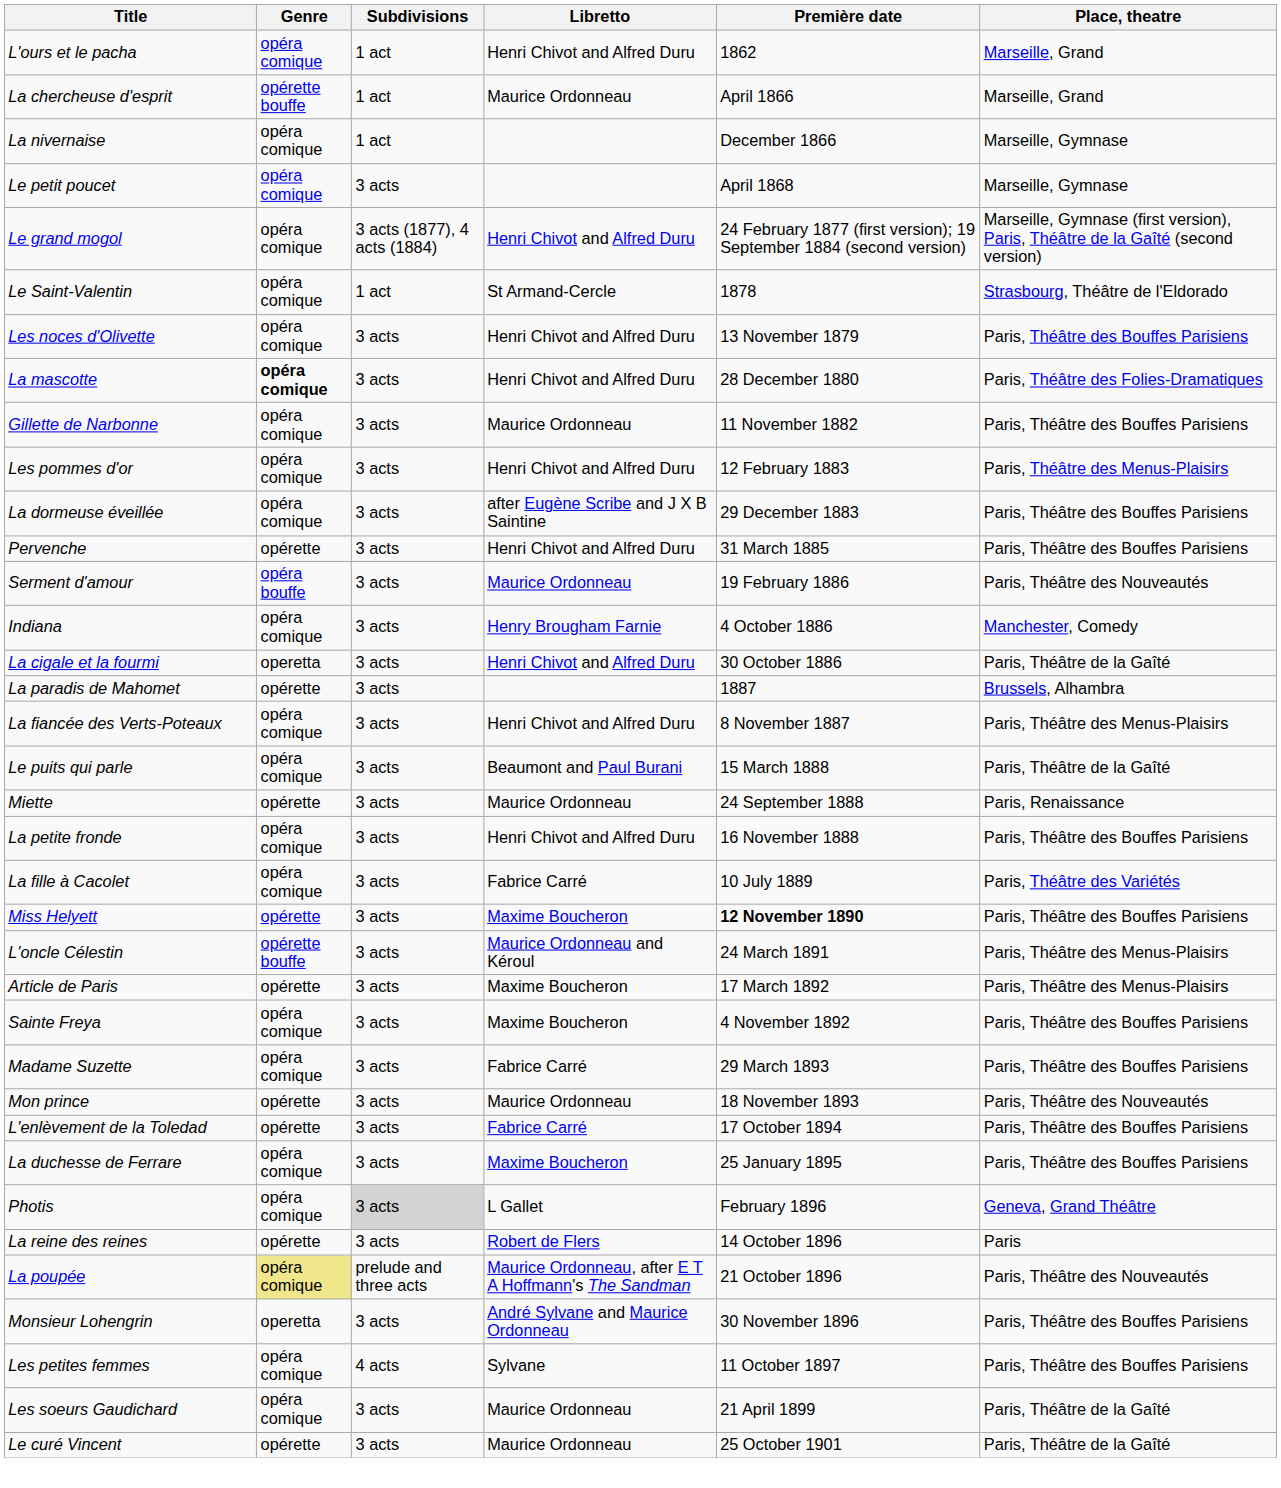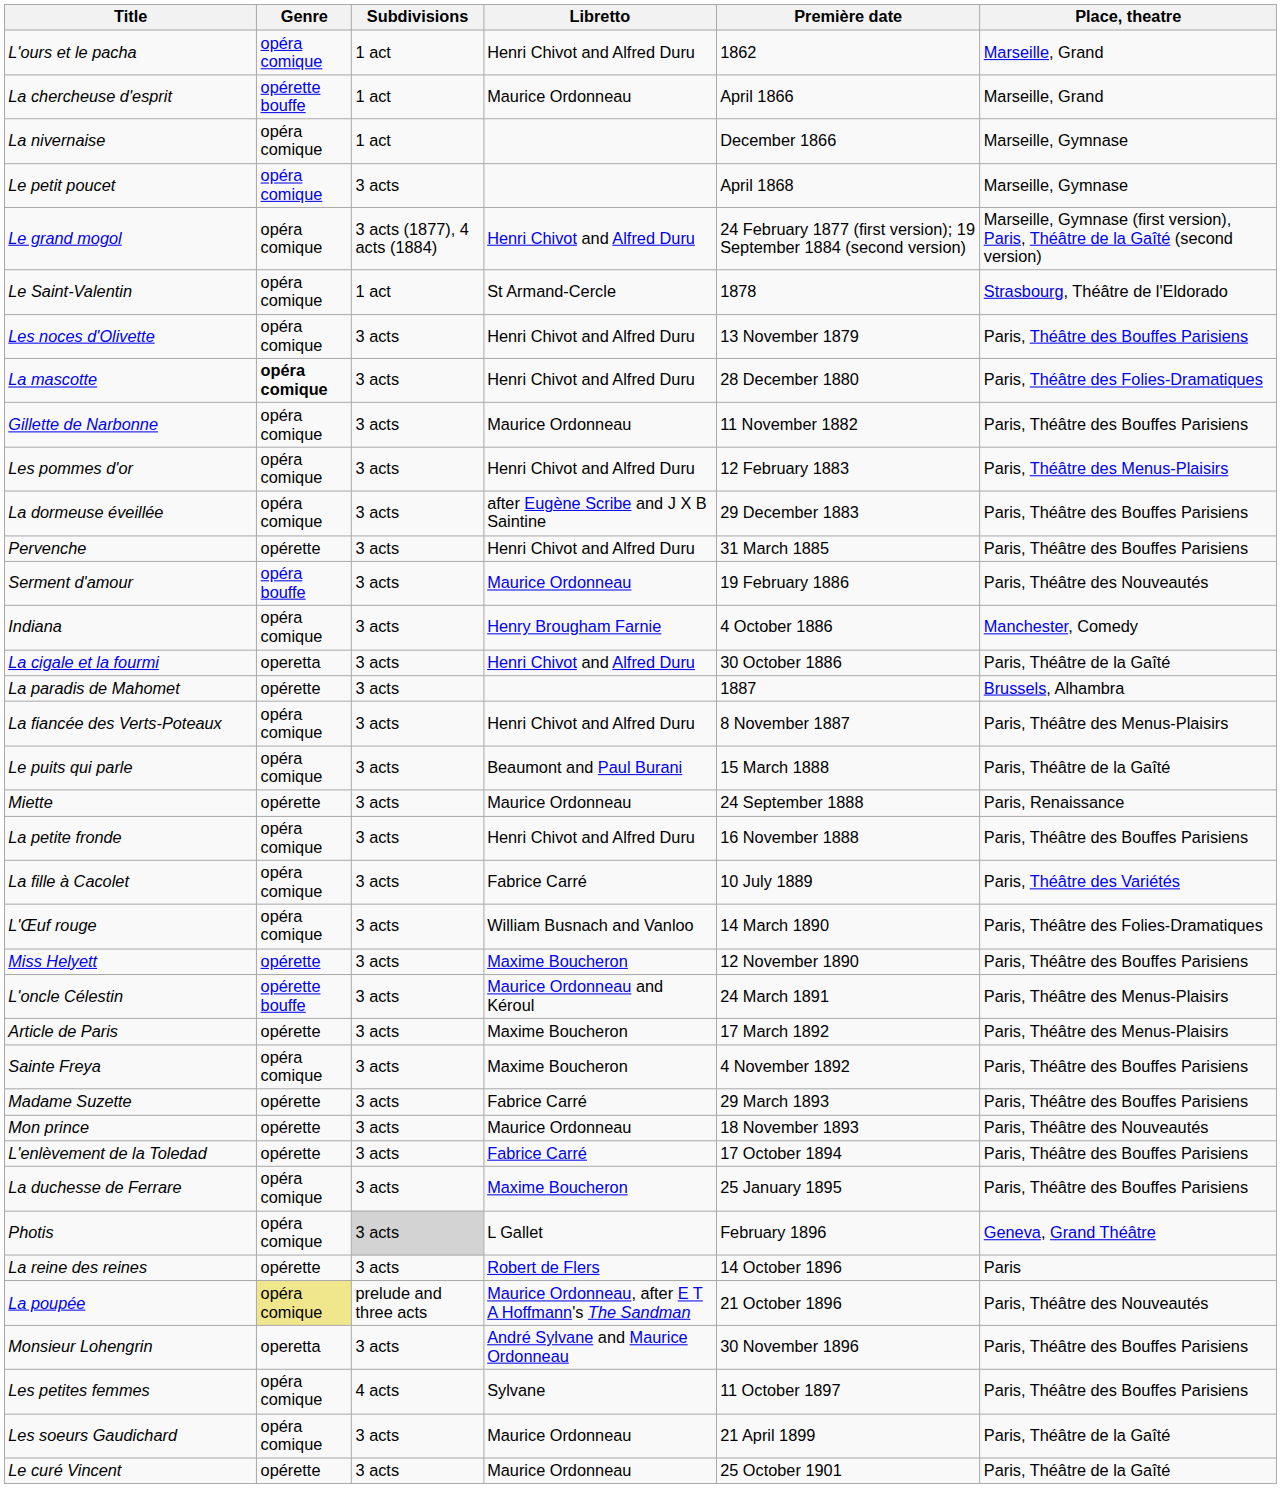+ row: (52, 926)
(792, 917) bold -> (790, 961) normal
(291, 1066) opéra comique -> (291, 1101) opérette
